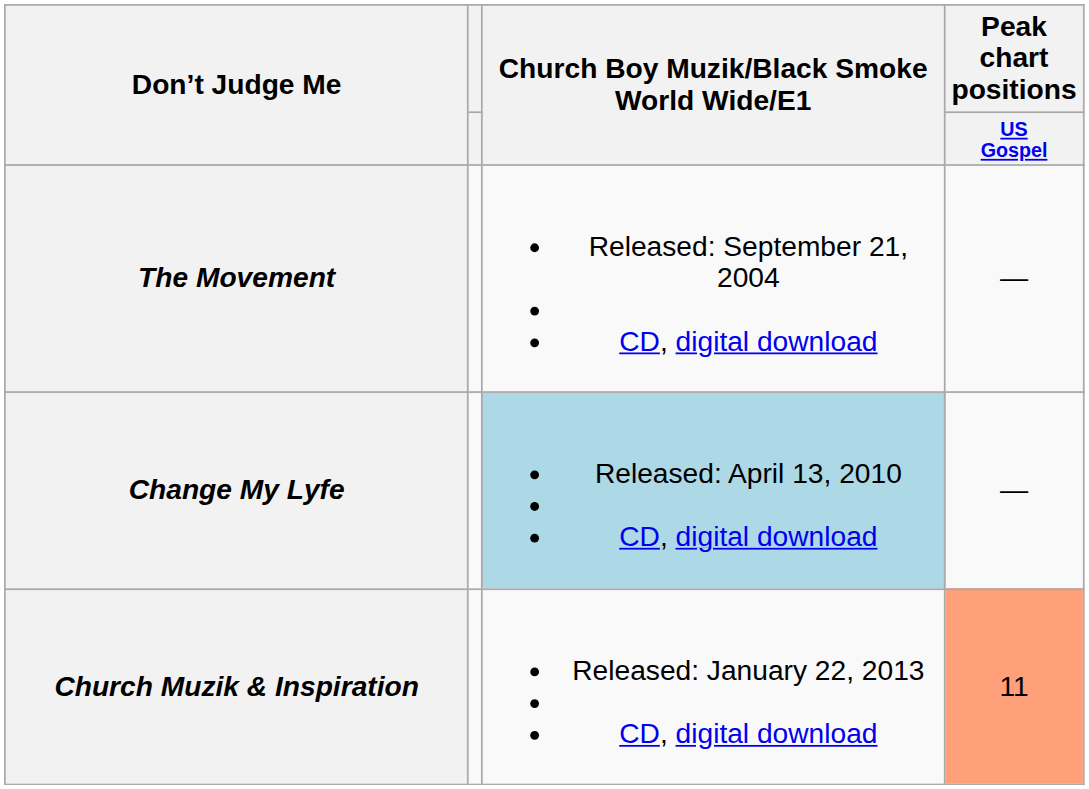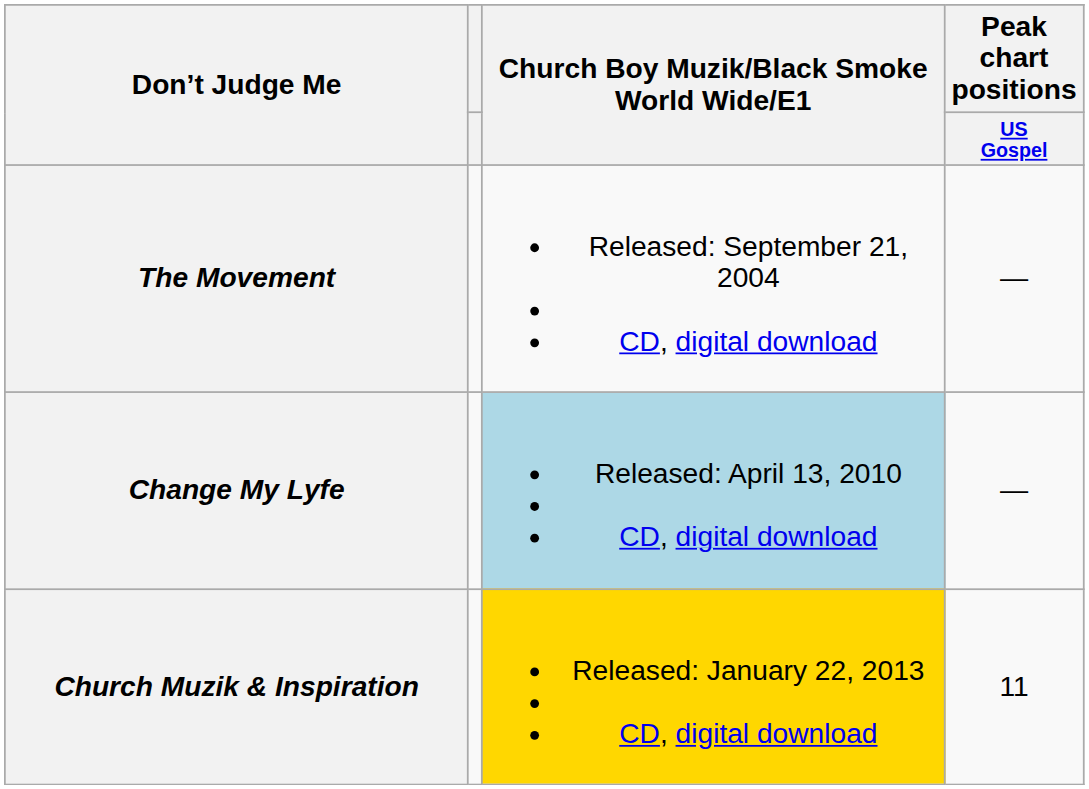(713, 702) no background -> (713, 702) gold background
(1014, 686) lightsalmon background -> (1014, 686) no background
